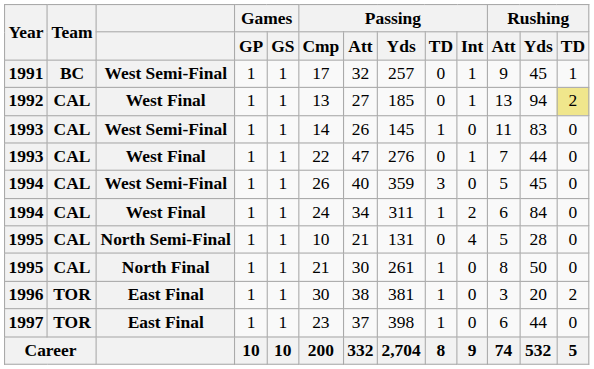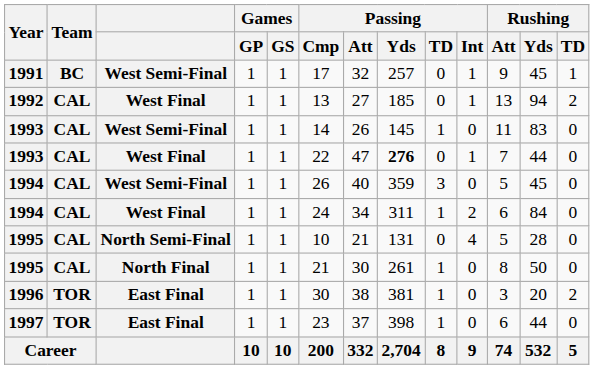(573, 101) khaki background -> (573, 101) no background
(401, 156) normal -> (401, 156) bold
